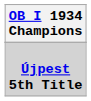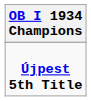(46, 77) lightgrey background -> (46, 77) no background
